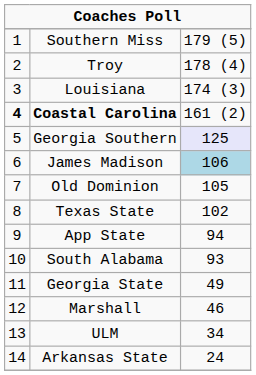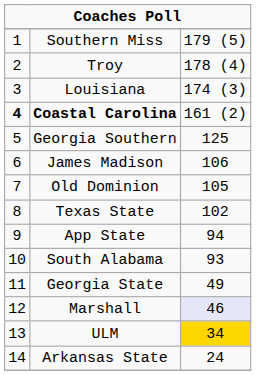(215, 139) lavender background -> (215, 139) no background
(215, 163) lightblue background -> (215, 163) no background
(215, 309) no background -> (215, 309) lavender background
(215, 334) no background -> (215, 334) gold background
